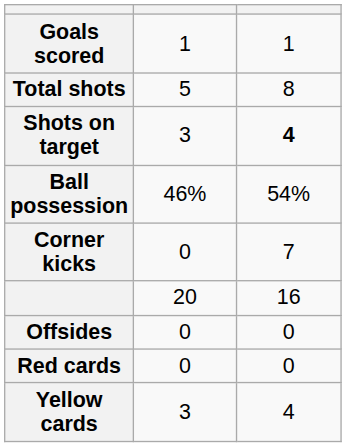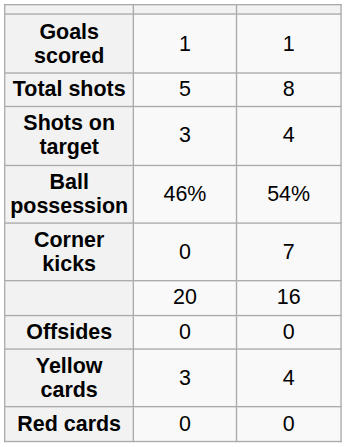(289, 135) bold -> (289, 135) normal
rows swapped: (69, 411) <-> (69, 365)
